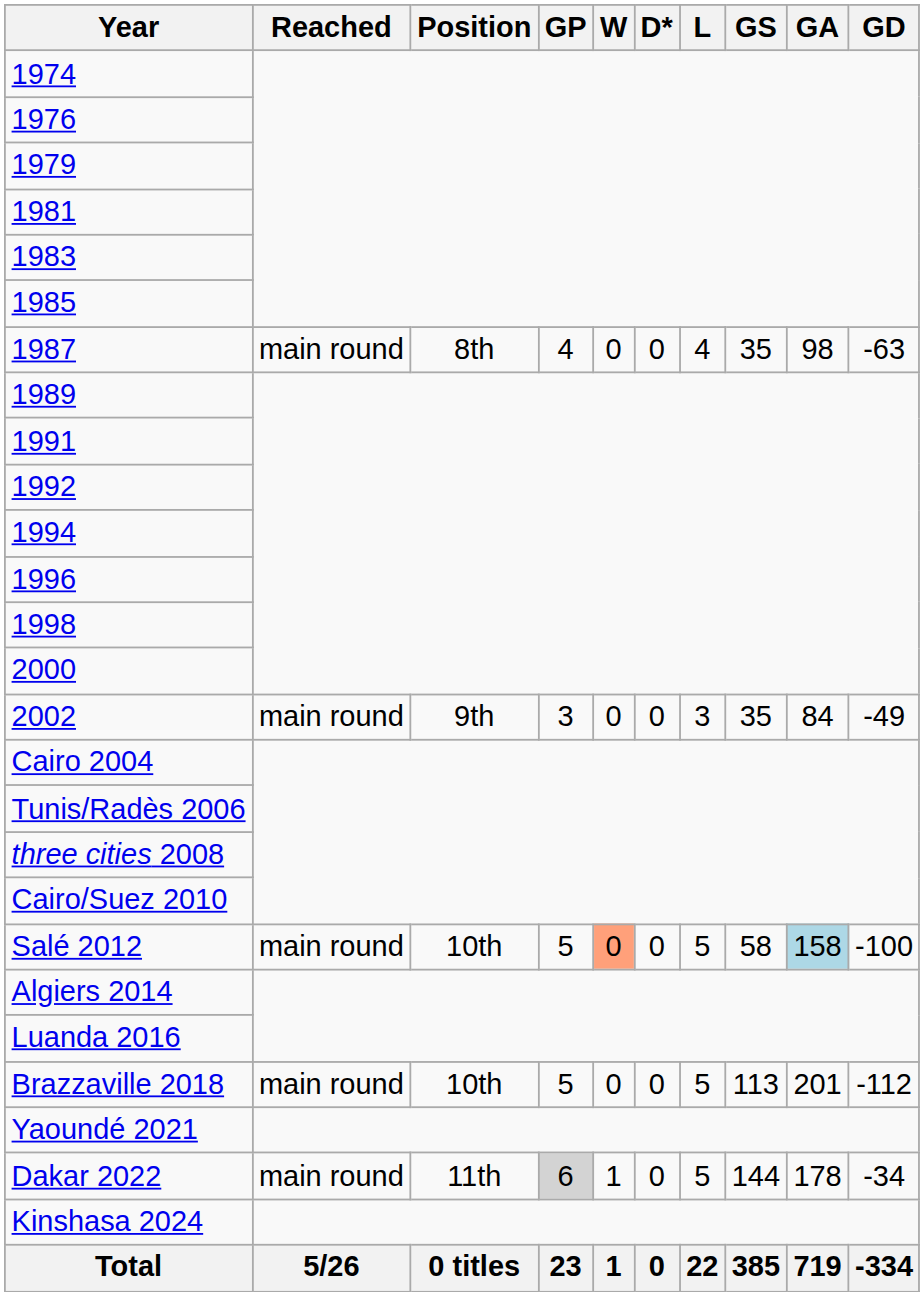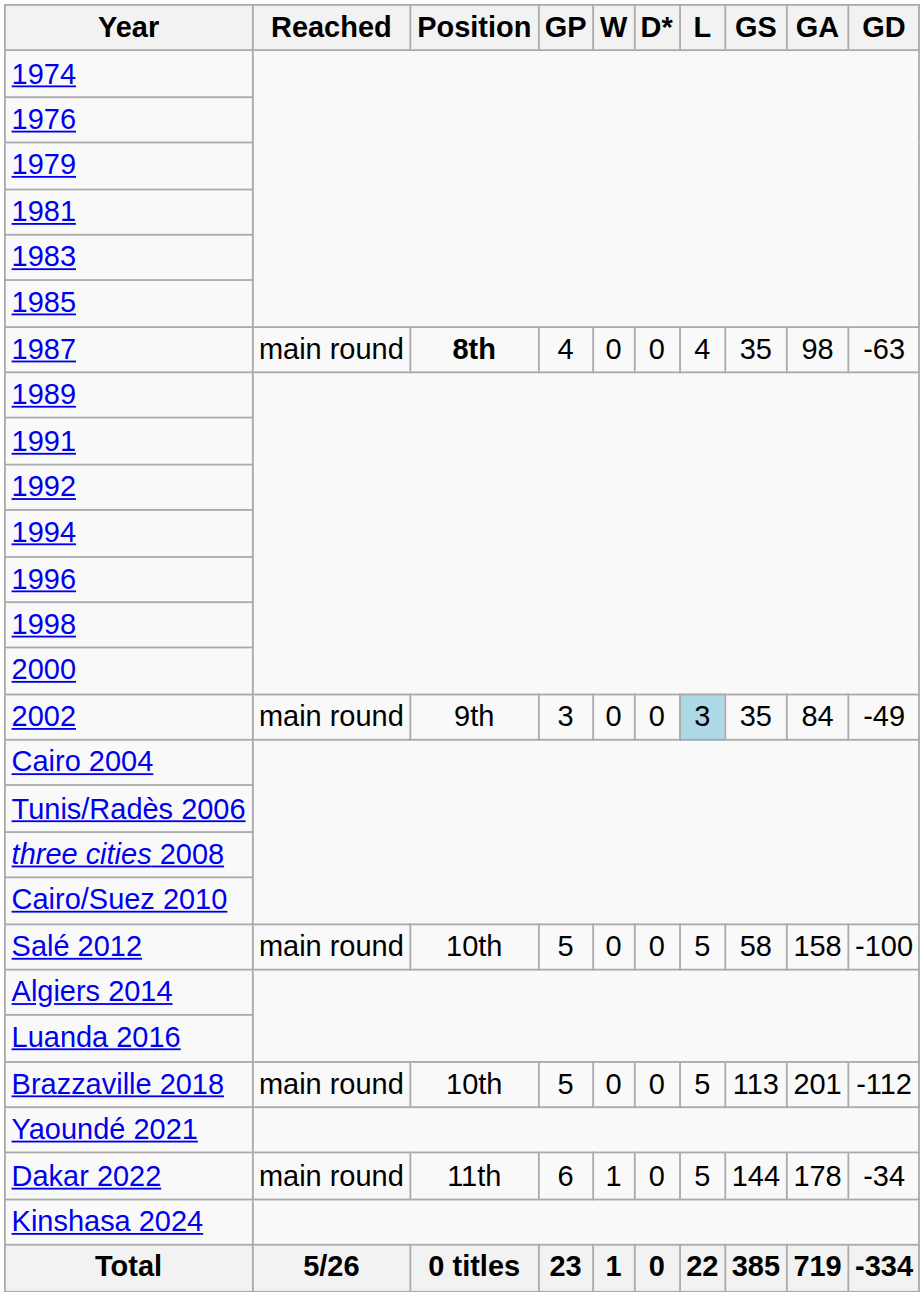(474, 348) normal -> (474, 348) bold
(702, 716) no background -> (702, 716) lightblue background
(614, 946) lightsalmon background -> (614, 946) no background
(818, 946) lightblue background -> (818, 946) no background
(566, 1175) lightgrey background -> (566, 1175) no background
